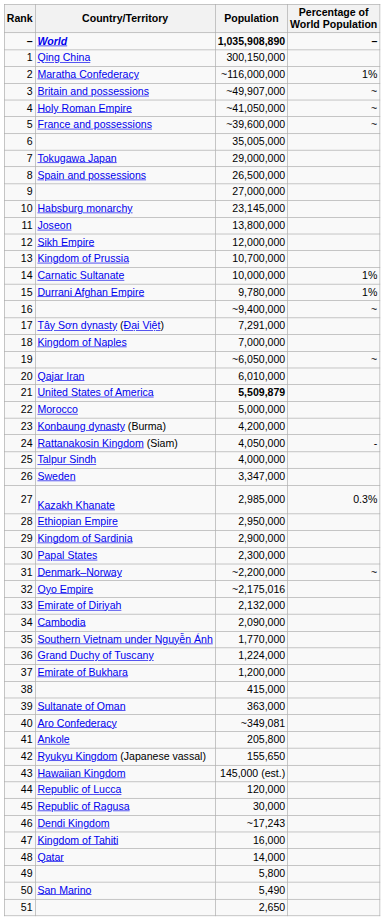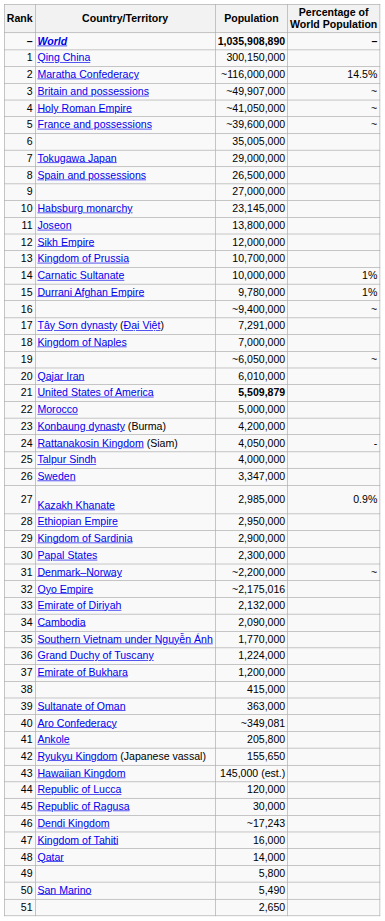(370, 74) 1% -> (362, 74) 14.5%
(365, 499) 0.3% -> (365, 499) 0.9%
